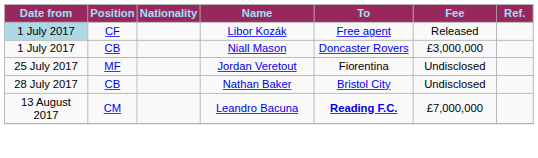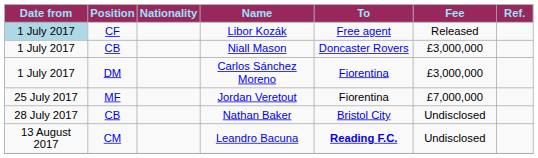+ row: (257, 73)
(455, 67) Undisclosed -> (455, 97) £7,000,000
(455, 109) £7,000,000 -> (455, 139) Undisclosed
